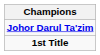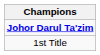(50, 43) bold -> (50, 43) normal
